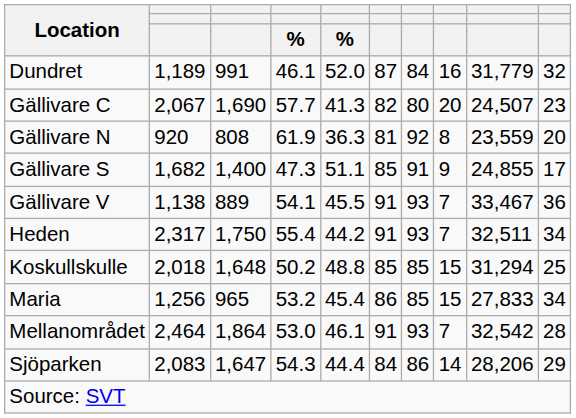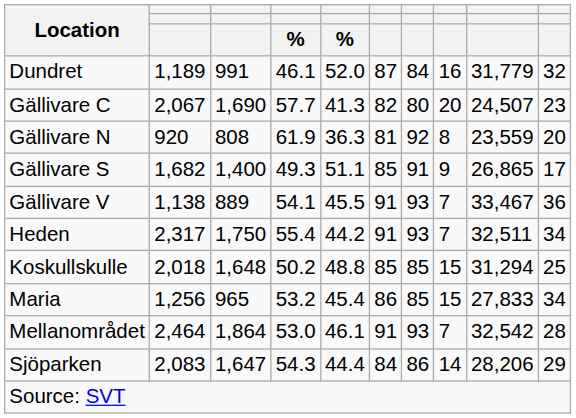(296, 169) 47.3 -> (296, 169) 49.3
(502, 169) 24,855 -> (502, 169) 26,865
